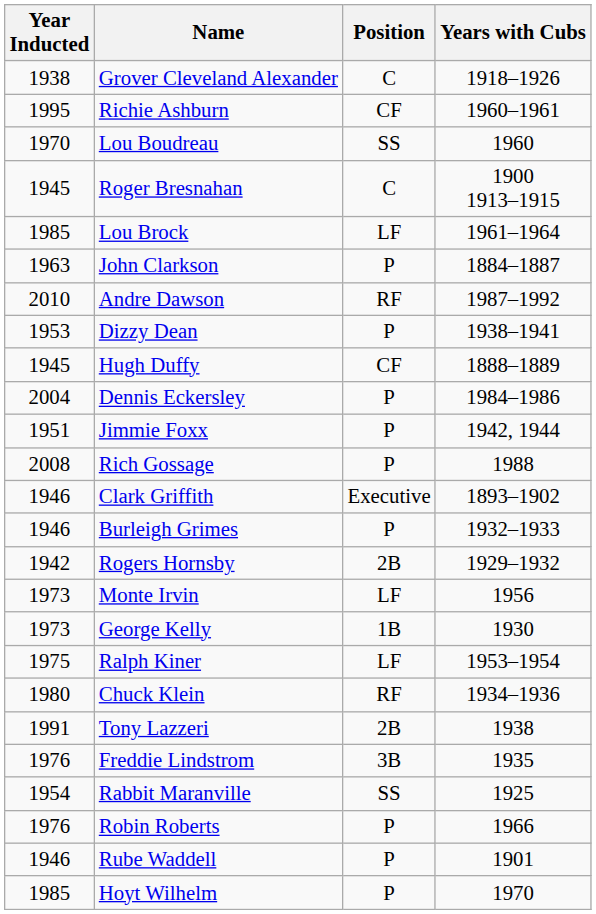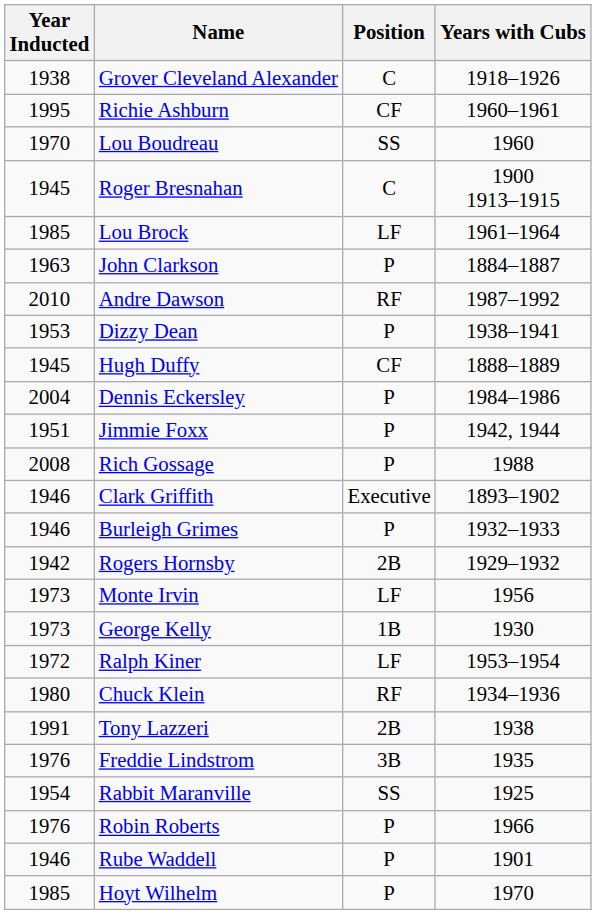(49, 661) 1975 -> (49, 661) 1972
